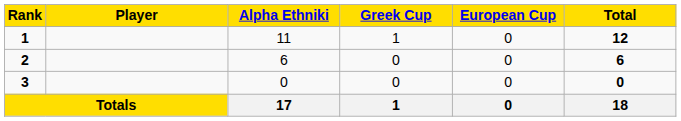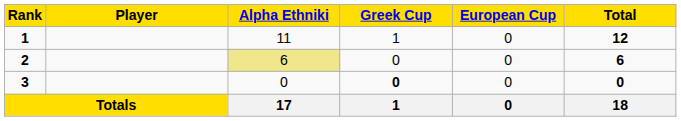(284, 60) no background -> (284, 60) khaki background
(396, 82) normal -> (396, 82) bold
